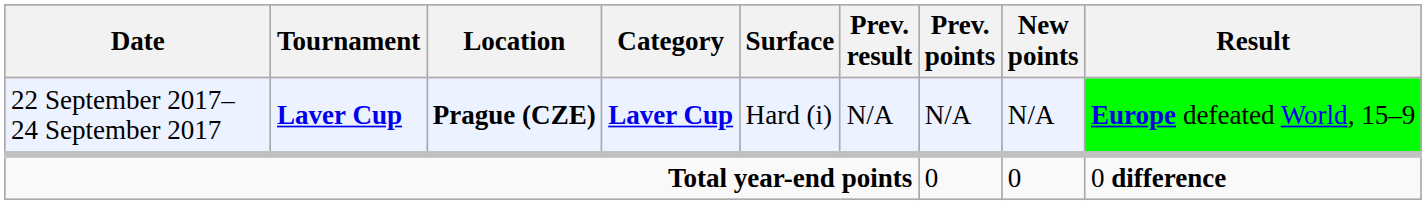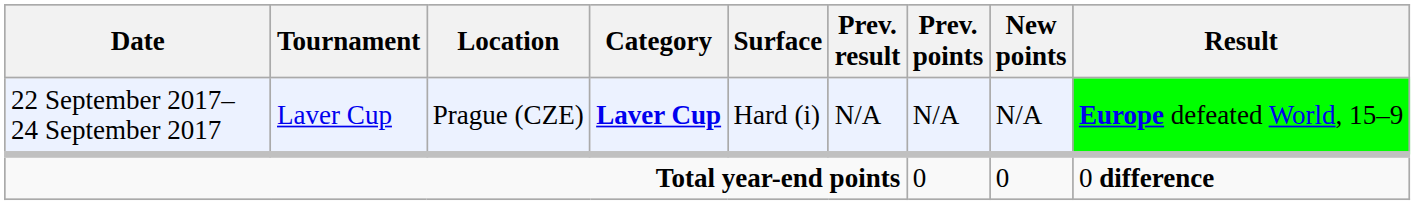(340, 114) bold -> (334, 114) normal
(514, 114) bold -> (508, 114) normal
